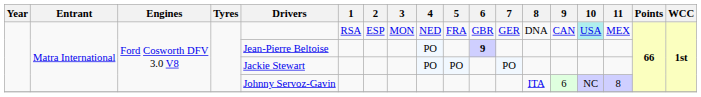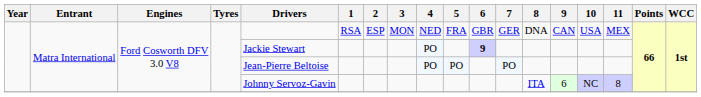(591, 31) paleturquoise background -> (591, 31) no background
(286, 48) Jean-Pierre Beltoise -> (274, 48) Jackie Stewart
(274, 66) Jackie Stewart -> (286, 66) Jean-Pierre Beltoise
